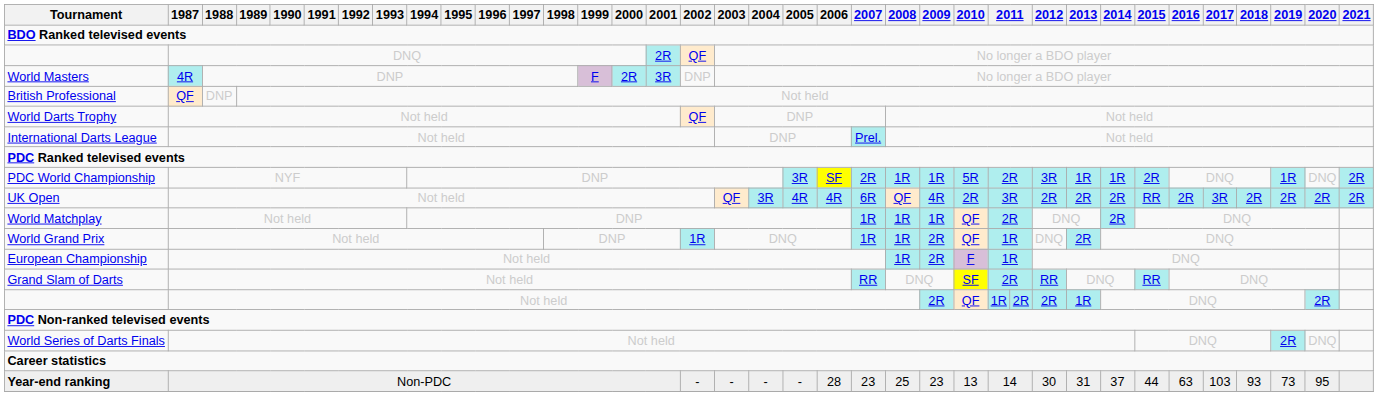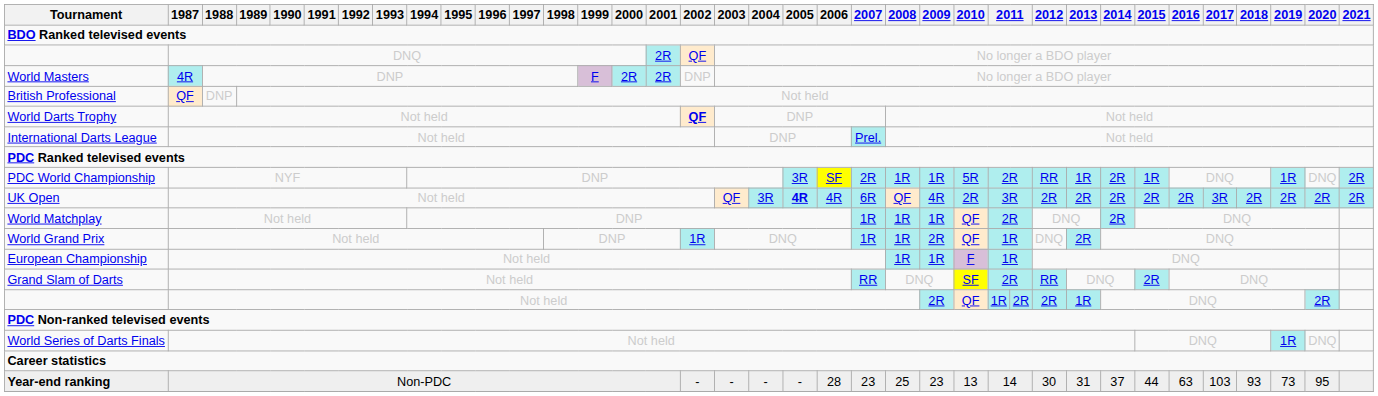(663, 76) 3R -> (663, 76) 2R
(697, 117) normal -> (697, 117) bold
(1049, 178) 3R -> (1049, 178) RR
(1117, 178) 1R -> (1117, 178) 2R
(1152, 178) 2R -> (1152, 178) 1R
(800, 198) normal -> (800, 198) bold
(1152, 198) RR -> (1152, 198) 2R
(936, 259) 2R -> (936, 259) 1R
(1152, 279) RR -> (1152, 279) 2R
(1288, 341) 2R -> (1288, 341) 1R
